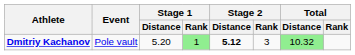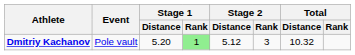(231, 43) bold -> (231, 43) normal
(302, 43) lightgreen background -> (302, 43) no background
